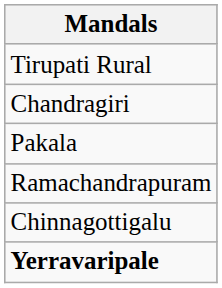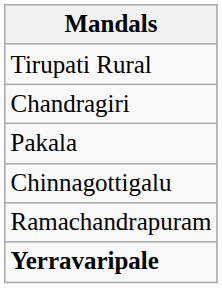(111, 182) Ramachandrapuram -> (91, 182) Chinnagottigalu
(91, 222) Chinnagottigalu -> (111, 222) Ramachandrapuram
